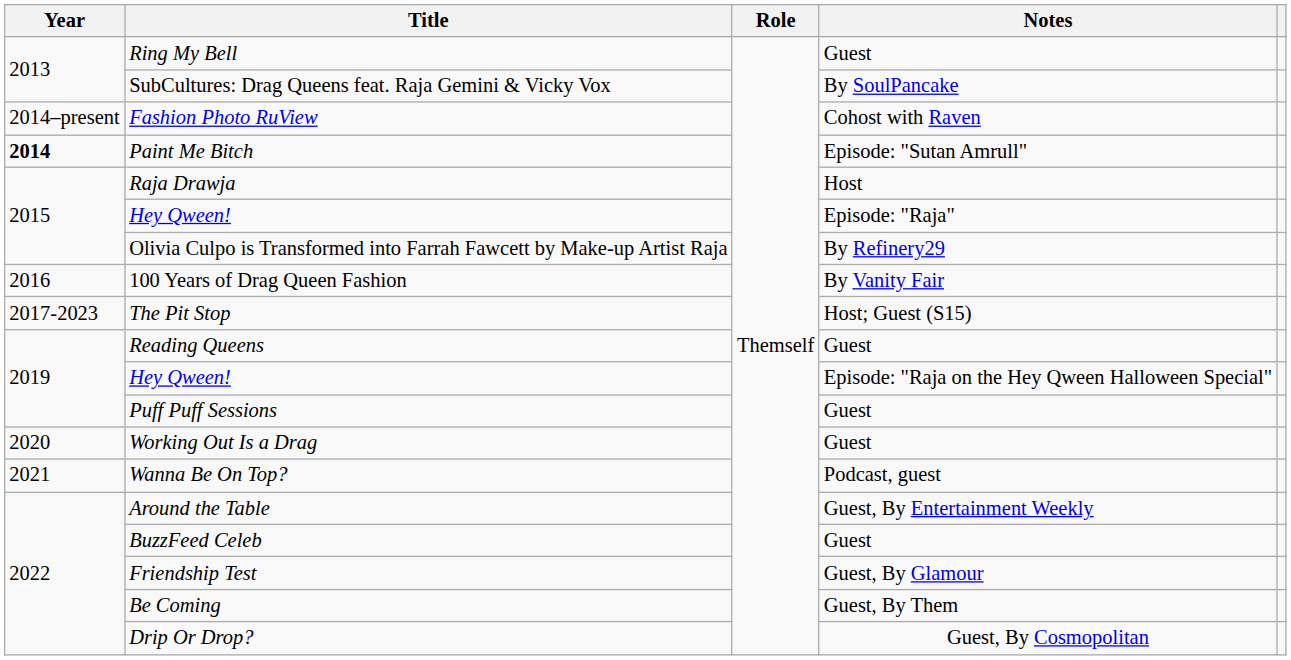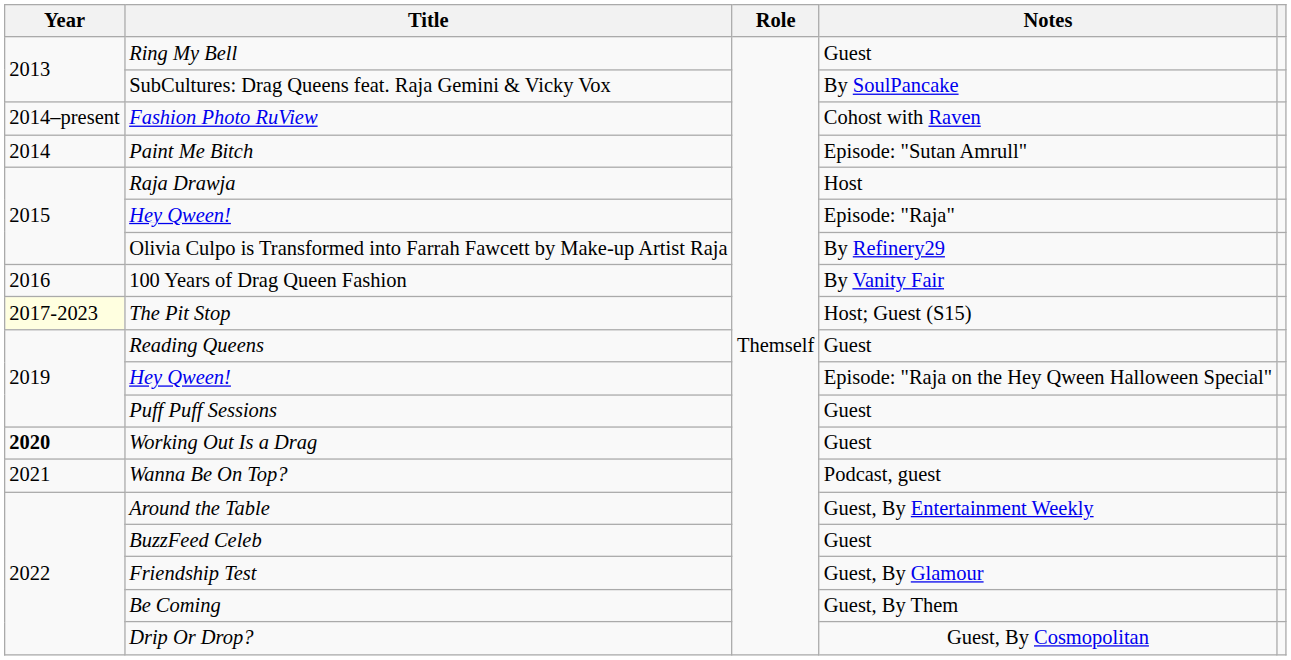(30, 150) bold -> (30, 150) normal
(54, 313) no background -> (54, 313) lightyellow background
(30, 442) normal -> (30, 442) bold
